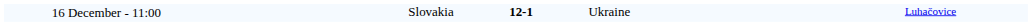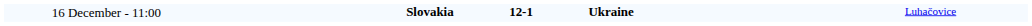(431, 12) normal -> (430, 12) bold
(609, 12) normal -> (611, 12) bold
